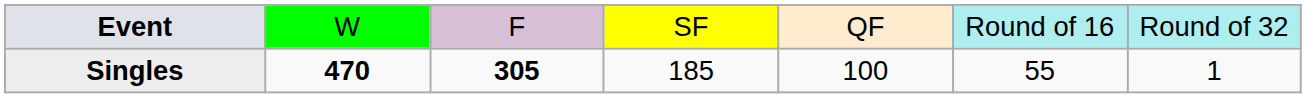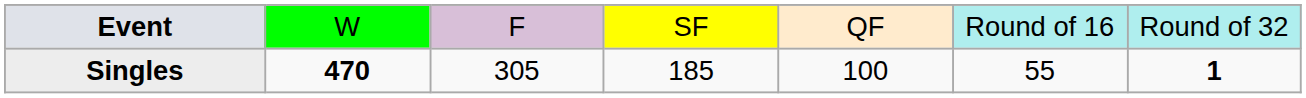(517, 70) bold -> (517, 70) normal
(1214, 70) normal -> (1214, 70) bold
